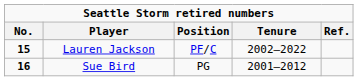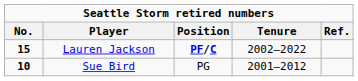(203, 49) normal -> (203, 49) bold
(24, 67) 16 -> (24, 67) 10
